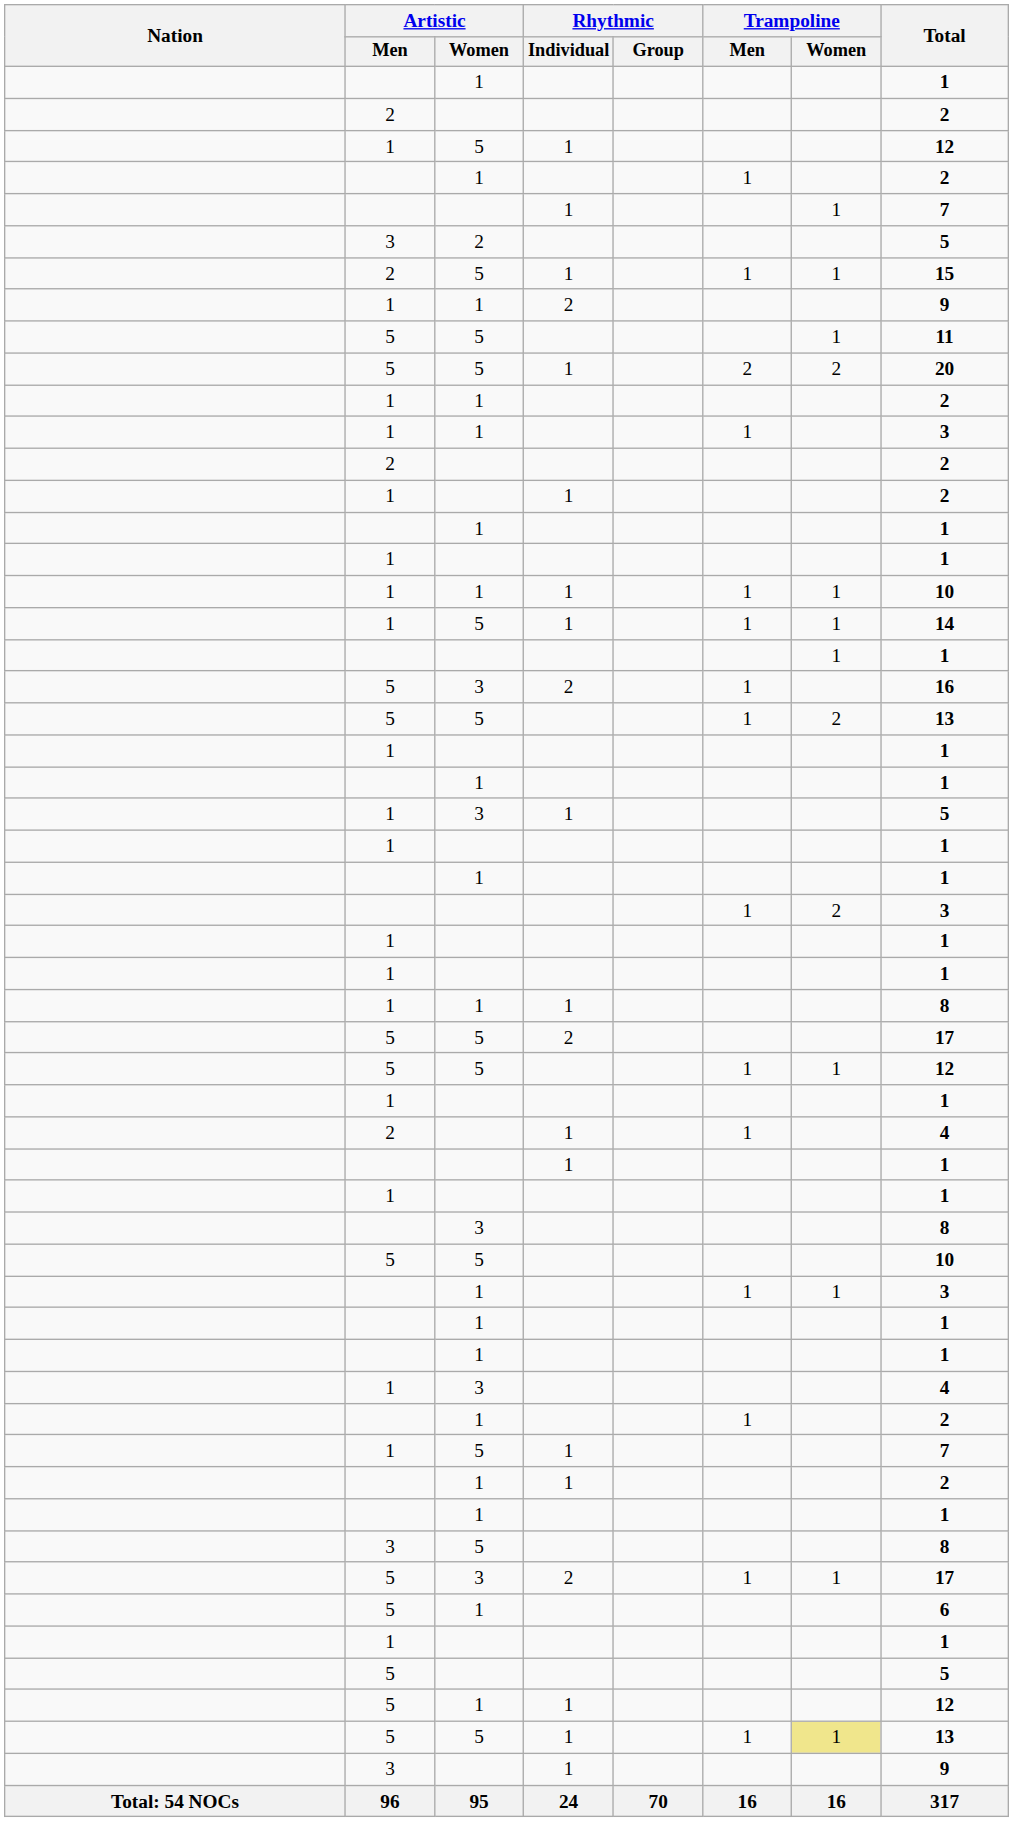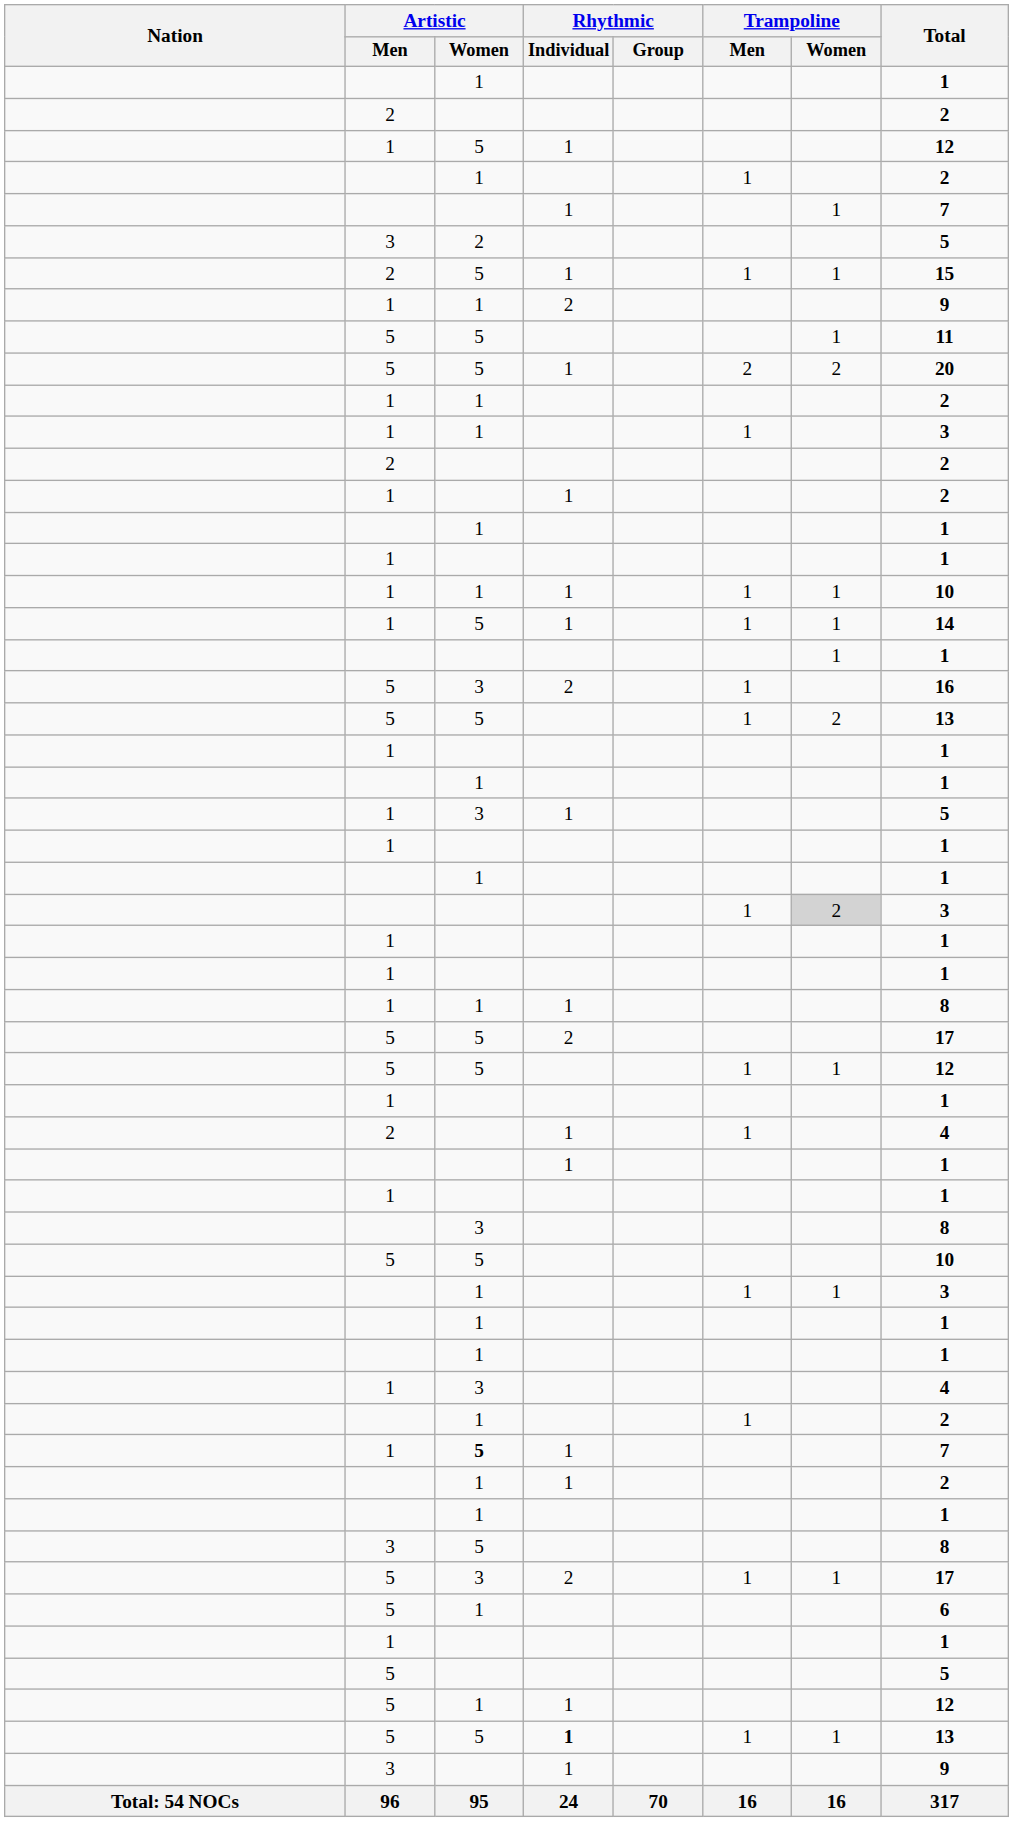(836, 910) no background -> (836, 910) lightgrey background
(479, 1451) normal -> (479, 1451) bold
(569, 1737) normal -> (569, 1737) bold
(836, 1737) khaki background -> (836, 1737) no background
